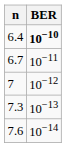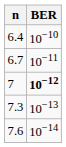(44, 36) bold -> (44, 36) normal
(44, 83) normal -> (44, 83) bold
